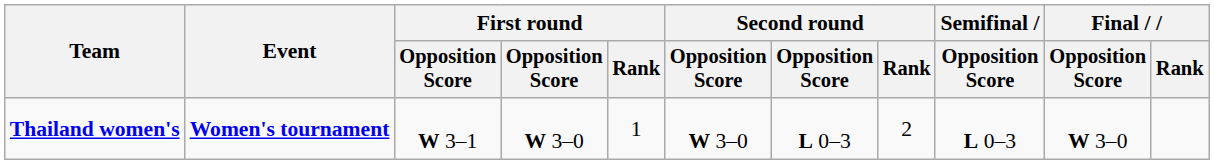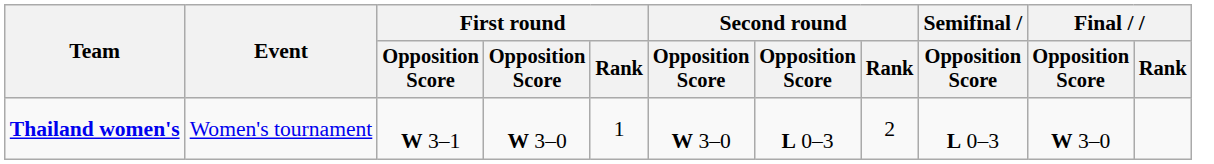(290, 128) bold -> (281, 128) normal
